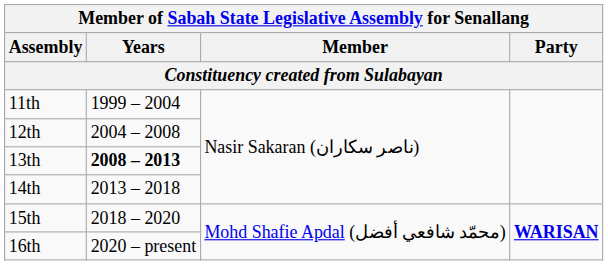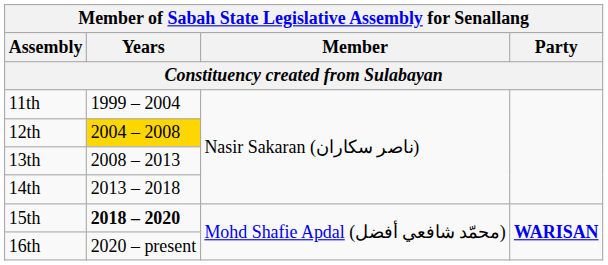(135, 132) no background -> (135, 132) gold background
(135, 160) bold -> (135, 160) normal
(135, 217) normal -> (135, 217) bold
